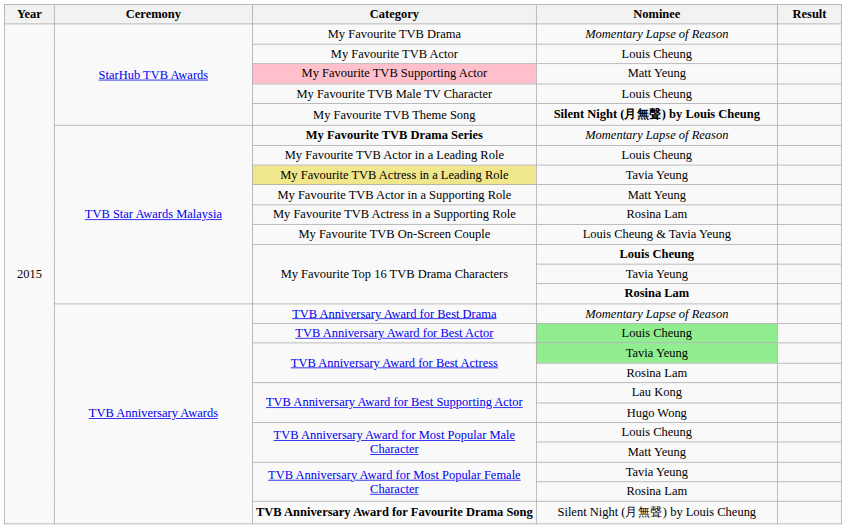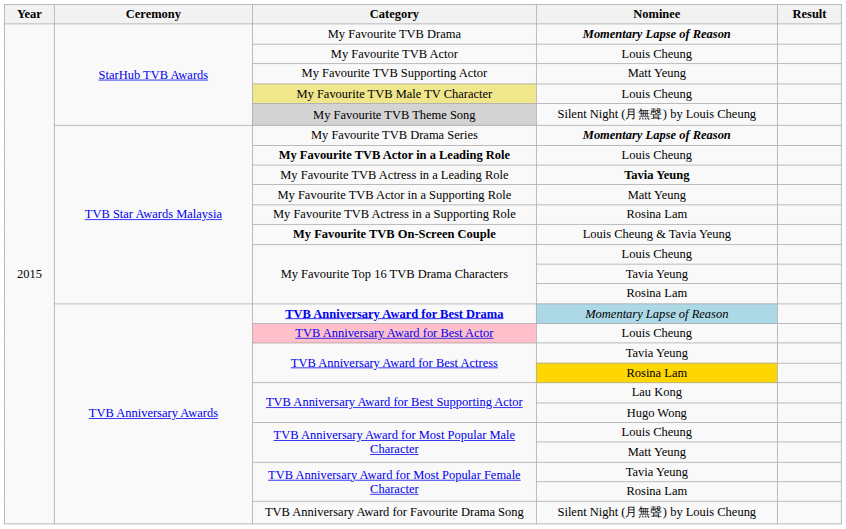(657, 34) normal -> (657, 34) bold
(394, 73) pink background -> (394, 73) no background
(394, 93) no background -> (394, 93) khaki background
(394, 114) no background -> (394, 114) lightgrey background
(657, 114) bold -> (657, 114) normal
(394, 135) bold -> (394, 135) normal
(657, 135) normal -> (657, 135) bold
(394, 155) normal -> (394, 155) bold
(394, 175) khaki background -> (394, 175) no background
(657, 175) normal -> (657, 175) bold
(394, 234) normal -> (394, 234) bold
(657, 254) bold -> (657, 254) normal
(657, 293) bold -> (657, 293) normal
(394, 313) normal -> (394, 313) bold
(657, 313) no background -> (657, 313) lightblue background
(394, 333) no background -> (394, 333) pink background
(657, 333) lightgreen background -> (657, 333) no background
(657, 353) lightgreen background -> (657, 353) no background
(657, 373) no background -> (657, 373) gold background
(394, 512) bold -> (394, 512) normal
